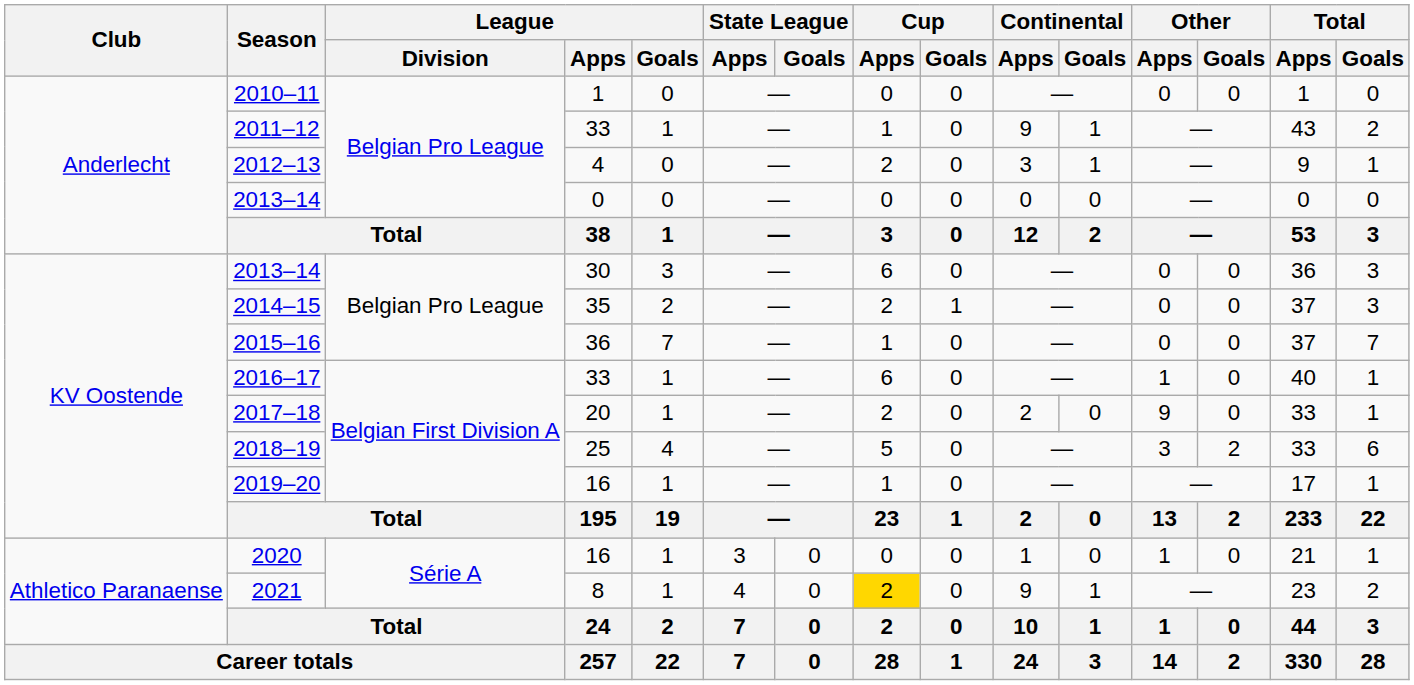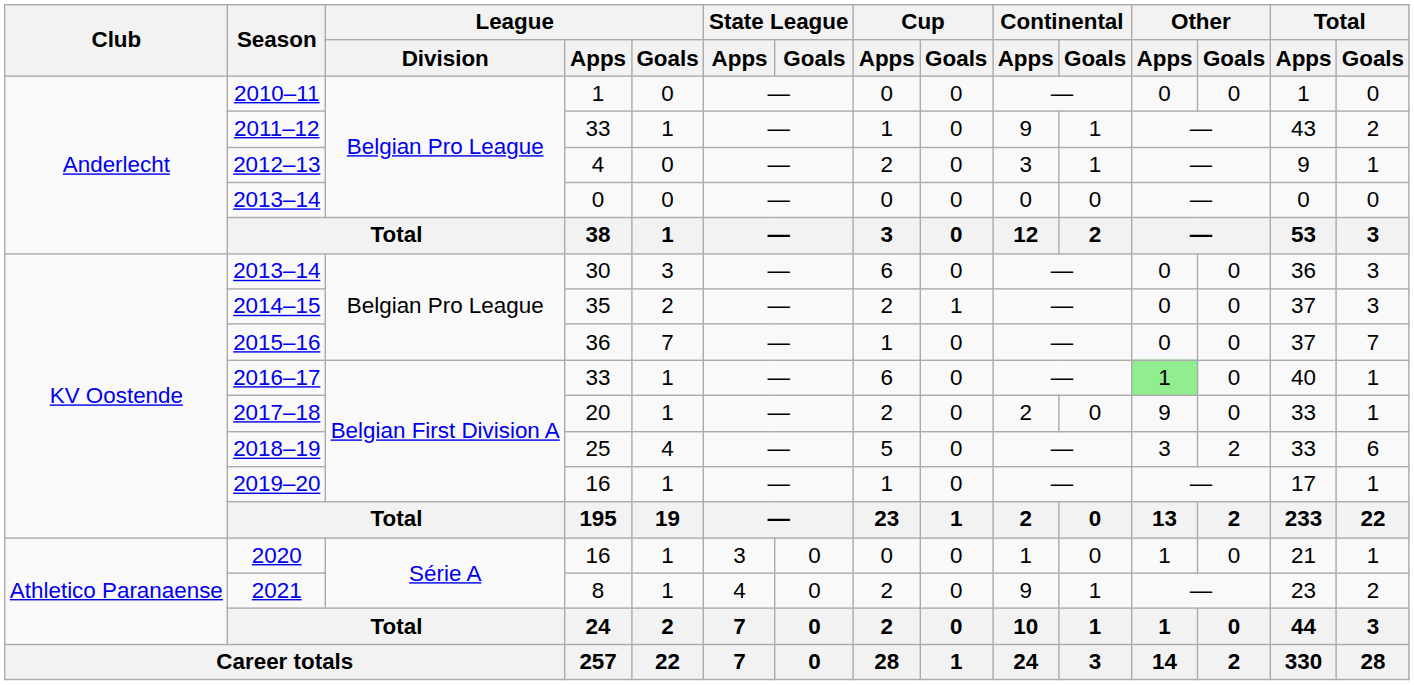(1165, 377) no background -> (1165, 377) lightgreen background
(887, 590) gold background -> (887, 590) no background
